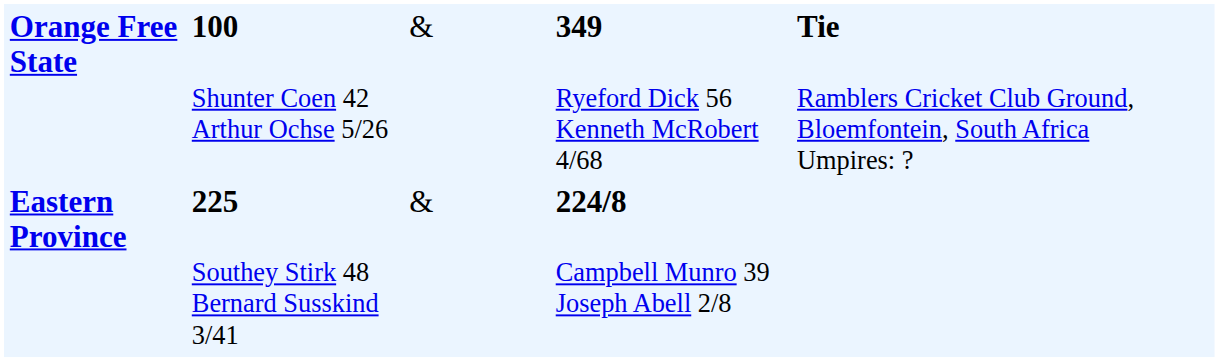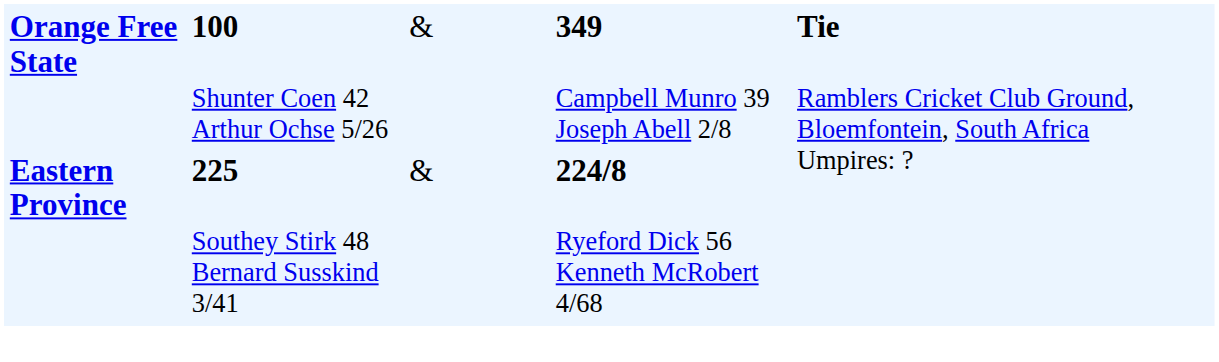(657, 129) Ryeford Dick 56 Kenneth McRobert 4/68 -> (663, 114) Campbell Munro 39 Joseph Abell 2/8
(663, 288) Campbell Munro 39 Joseph Abell 2/8 -> (657, 273) Ryeford Dick 56 Kenneth McRobert 4/68
